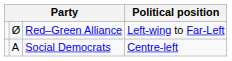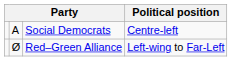rows swapped: (68, 47) <-> (74, 30)
